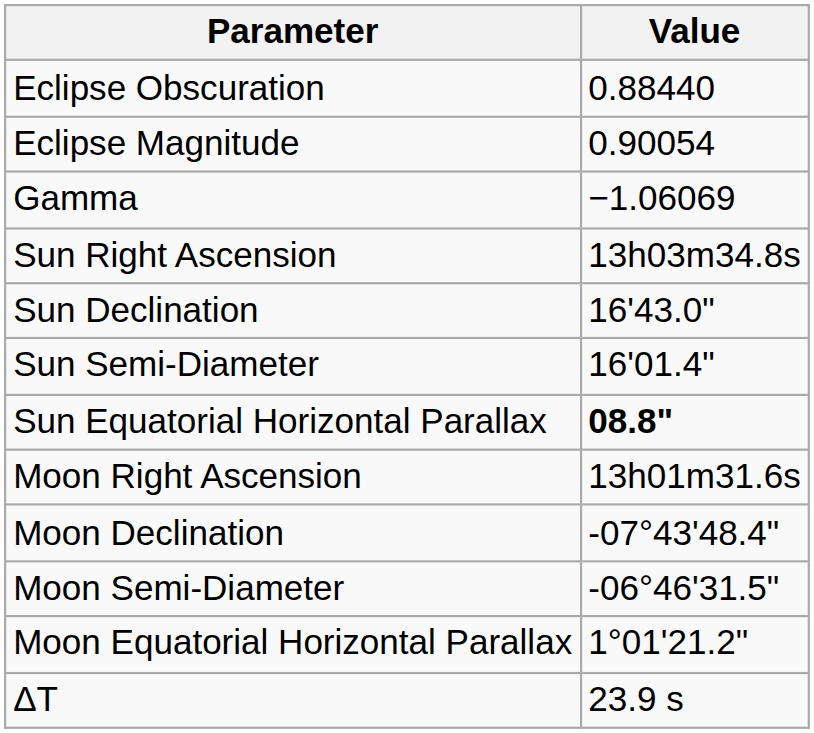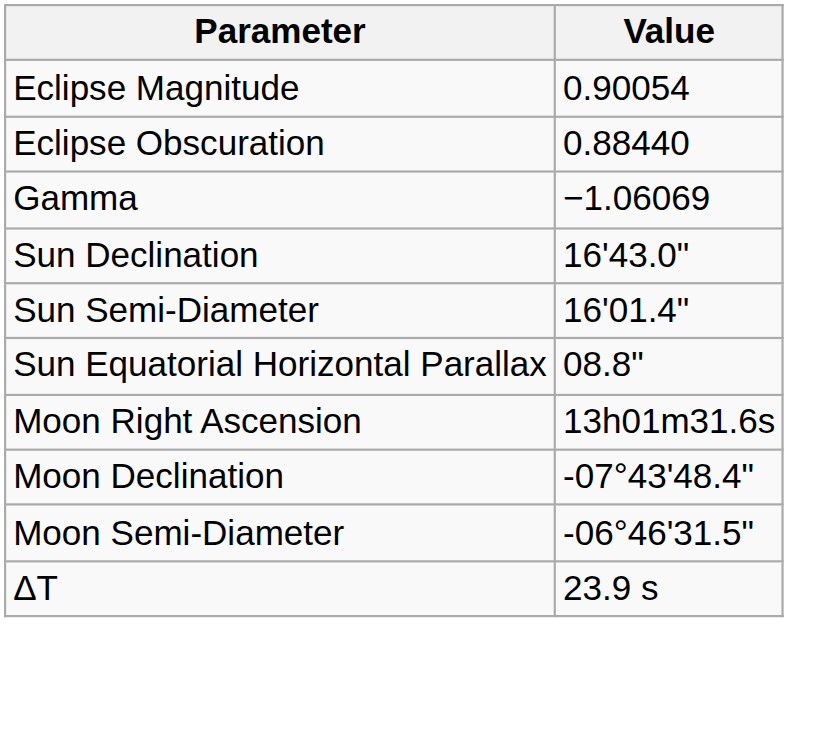rows swapped: (156, 143) <-> (169, 87)
- row: (175, 254)
(631, 421) bold -> (603, 365) normal
- row: (293, 643)
